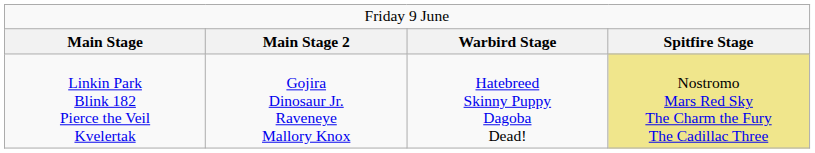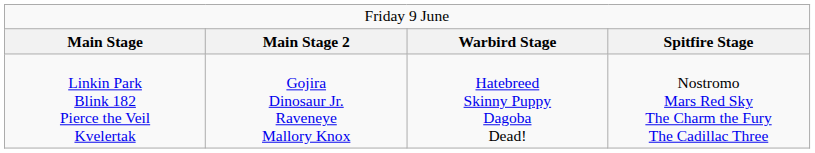(709, 109) khaki background -> (709, 109) no background
